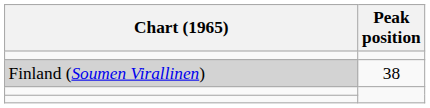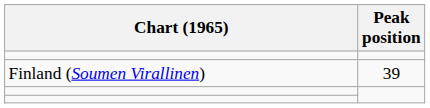(107, 73) lightgrey background -> (107, 73) no background
(391, 73) 38 -> (391, 73) 39
